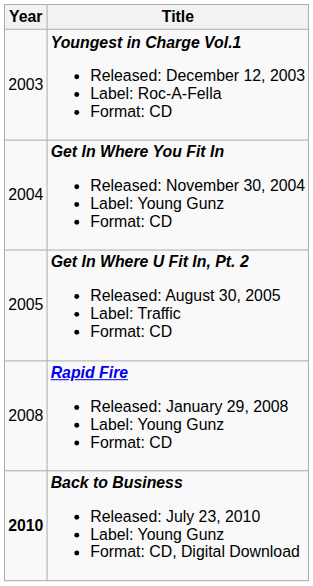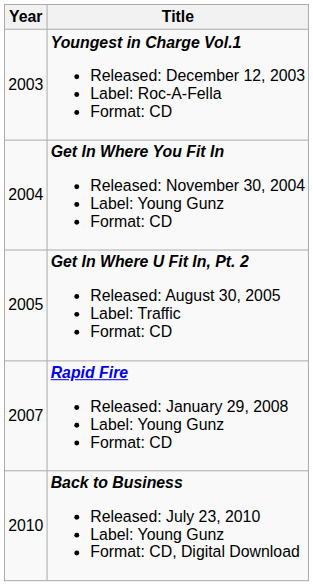(26, 415) 2008 -> (26, 415) 2007
(26, 525) bold -> (26, 525) normal
